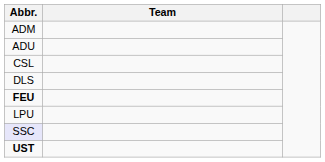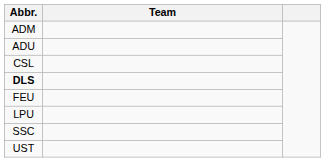(24, 81) normal -> (24, 81) bold
(24, 98) bold -> (24, 98) normal
(24, 132) lavender background -> (24, 132) no background
(24, 149) bold -> (24, 149) normal
